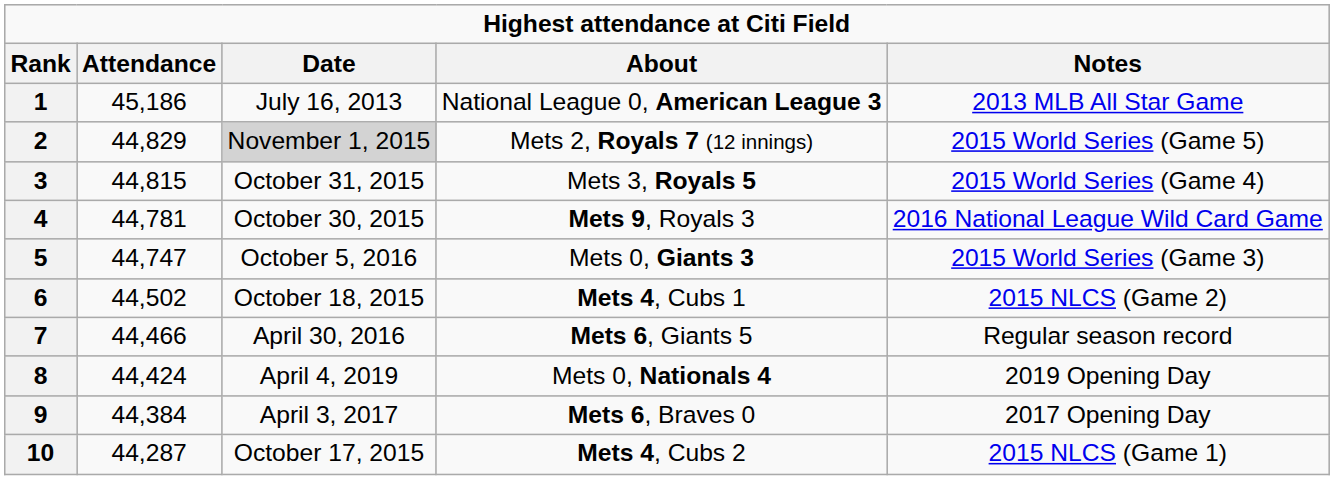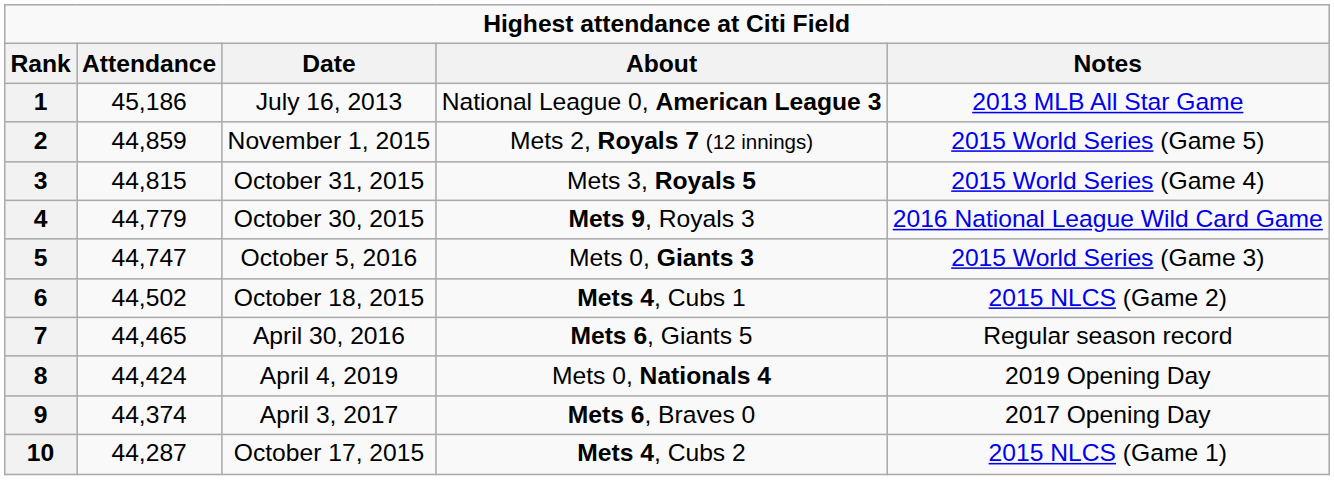(149, 141) 44,829 -> (149, 141) 44,859
(329, 141) lightgrey background -> (329, 141) no background
(149, 219) 44,781 -> (149, 219) 44,779
(149, 336) 44,466 -> (149, 336) 44,465
(149, 414) 44,384 -> (149, 414) 44,374
